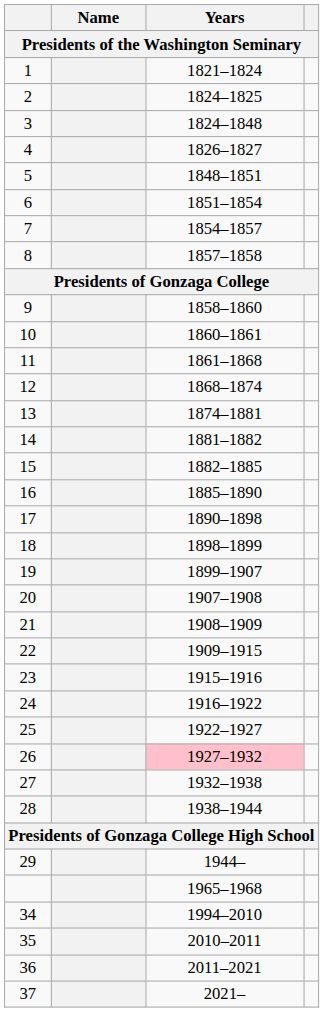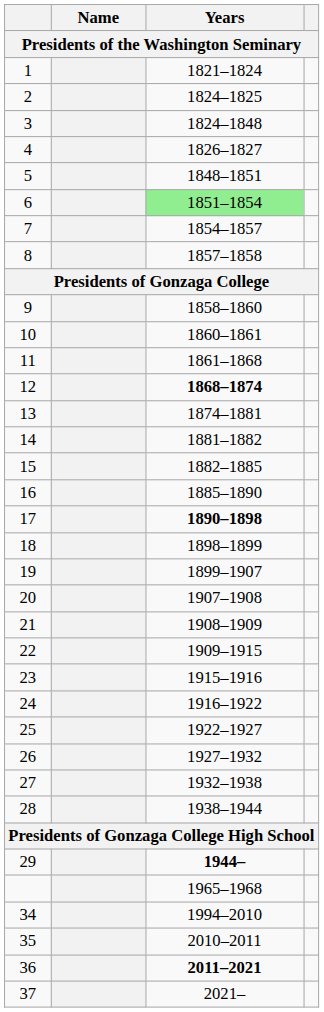(225, 202) no background -> (225, 202) lightgreen background
(225, 387) normal -> (225, 387) bold
(225, 519) normal -> (225, 519) bold
(225, 756) pink background -> (225, 756) no background
(225, 862) normal -> (225, 862) bold
(225, 967) normal -> (225, 967) bold
